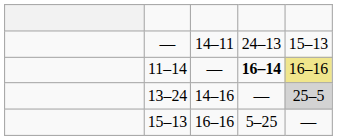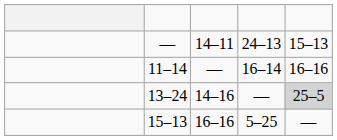(261, 70) bold -> (261, 70) normal
(309, 70) khaki background -> (309, 70) no background
